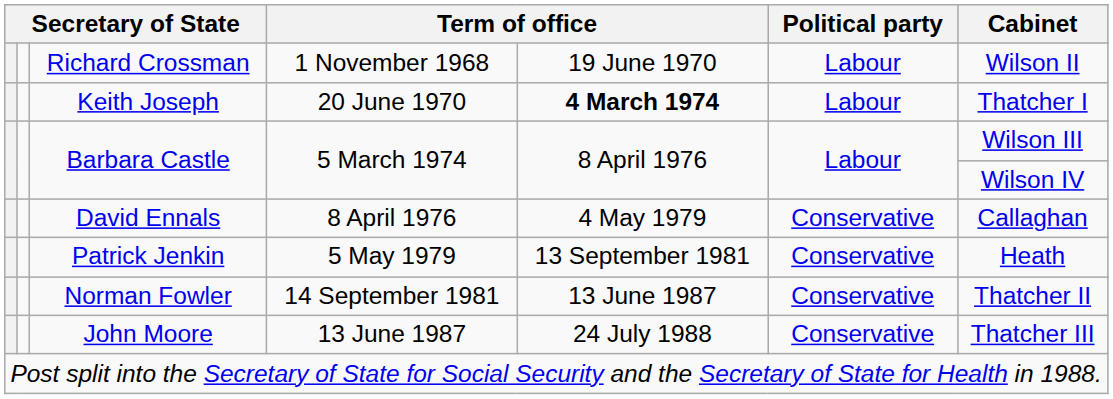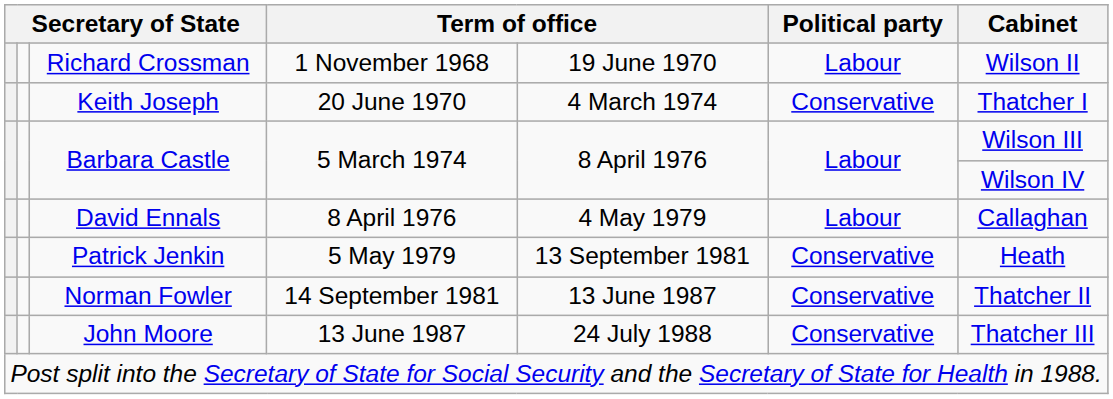(642, 101) bold -> (642, 101) normal
(863, 101) Labour -> (863, 101) Conservative
(863, 218) Conservative -> (863, 218) Labour
